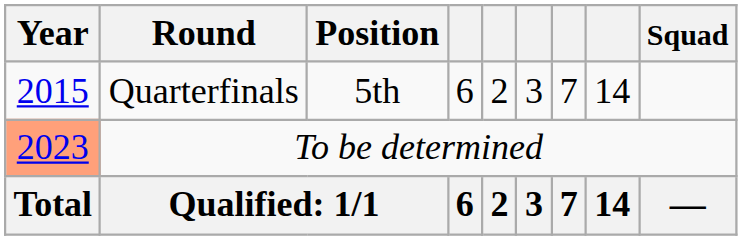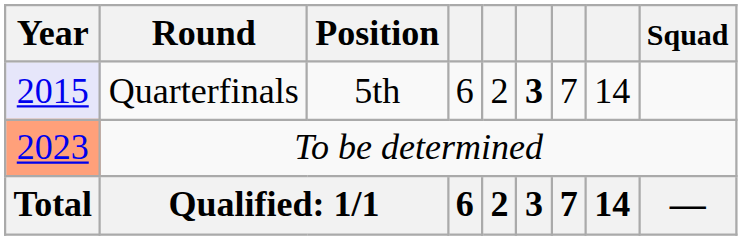(53, 90) no background -> (53, 90) lavender background
(534, 90) normal -> (534, 90) bold
